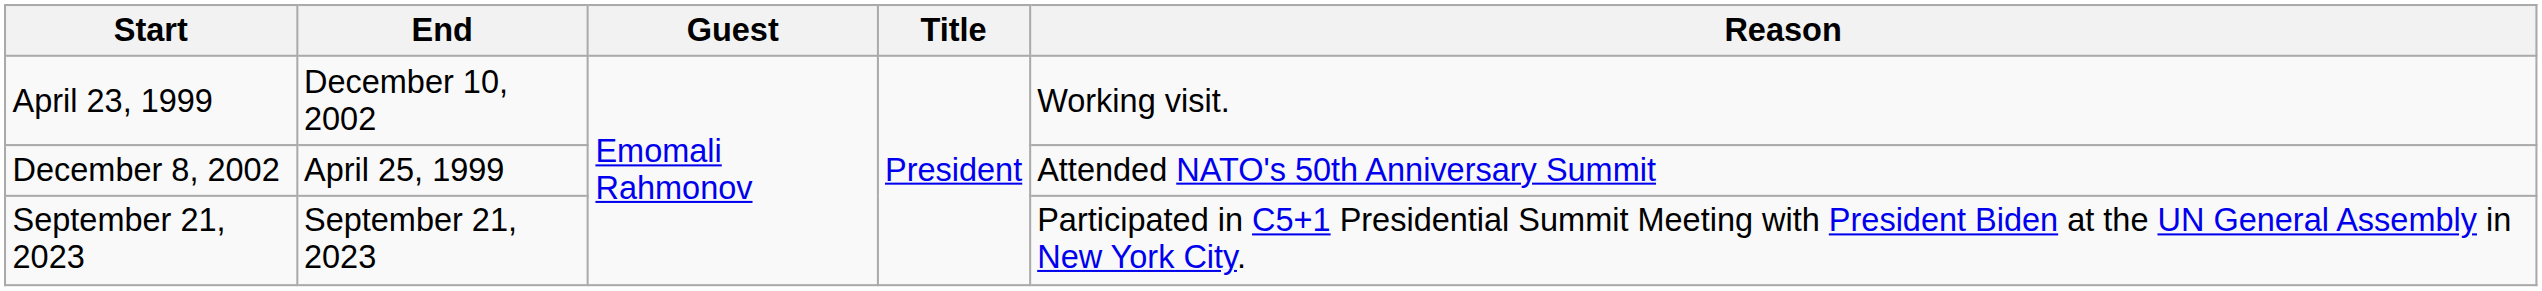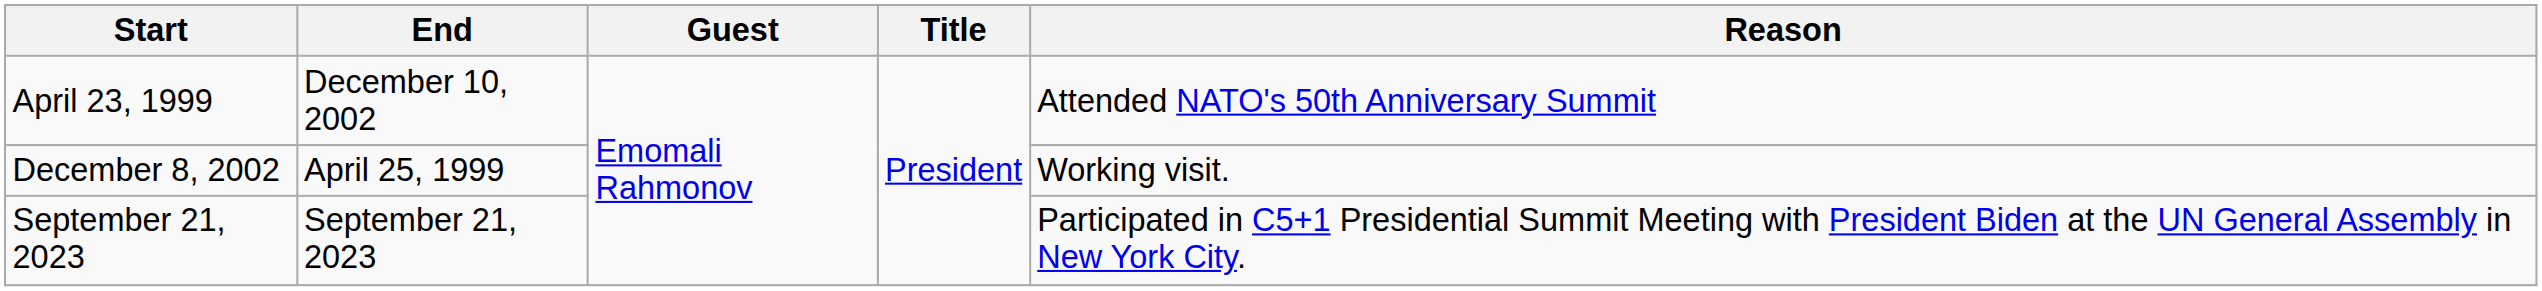(1133, 100) Working visit. -> (1347, 100) Attended NATO's 50th Anniversary Summit
(1347, 169) Attended NATO's 50th Anniversary Summit -> (1133, 169) Working visit.
